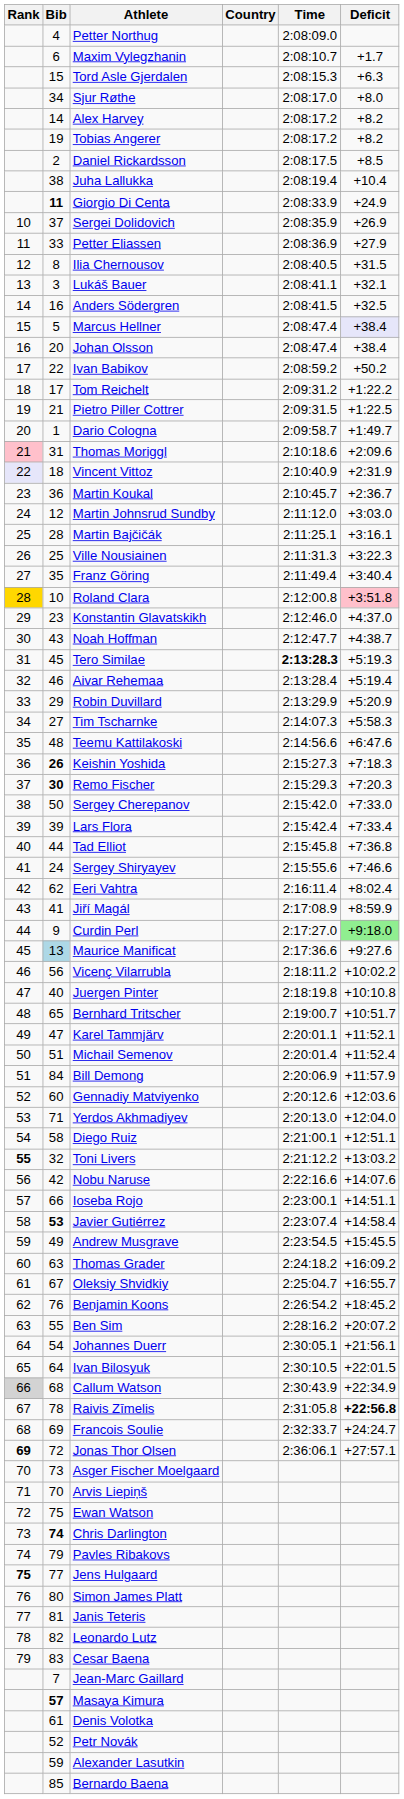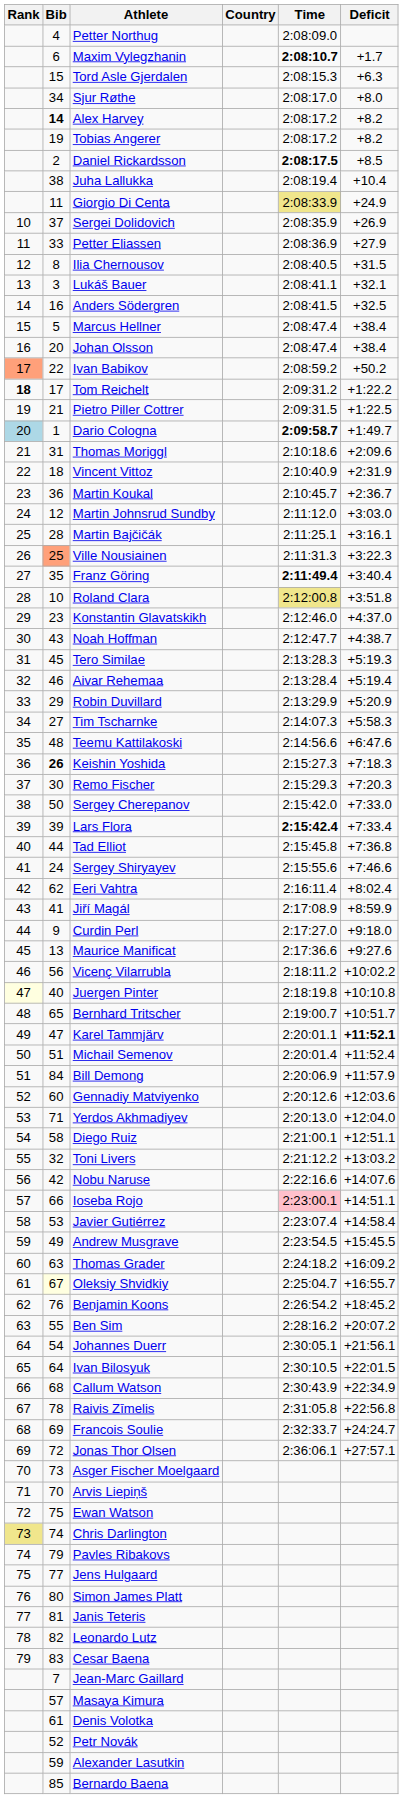(310, 56) normal -> (310, 56) bold
(56, 118) normal -> (56, 118) bold
(310, 160) normal -> (310, 160) bold
(56, 202) bold -> (56, 202) normal
(310, 202) no background -> (310, 202) khaki background
(370, 327) lavender background -> (370, 327) no background
(23, 368) no background -> (23, 368) lightsalmon background
(23, 389) normal -> (23, 389) bold
(23, 431) no background -> (23, 431) lightblue background
(310, 431) normal -> (310, 431) bold
(23, 451) pink background -> (23, 451) no background
(23, 472) lavender background -> (23, 472) no background
(56, 555) no background -> (56, 555) lightsalmon background
(310, 576) normal -> (310, 576) bold
(23, 597) gold background -> (23, 597) no background
(310, 597) no background -> (310, 597) khaki background
(370, 597) pink background -> (370, 597) no background
(310, 659) bold -> (310, 659) normal
(56, 784) bold -> (56, 784) normal
(310, 826) normal -> (310, 826) bold
(370, 930) lightgreen background -> (370, 930) no background
(56, 951) lightblue background -> (56, 951) no background
(23, 992) no background -> (23, 992) lightyellow background
(370, 1034) normal -> (370, 1034) bold
(23, 1159) bold -> (23, 1159) normal
(310, 1200) no background -> (310, 1200) pink background
(56, 1221) bold -> (56, 1221) normal
(56, 1284) no background -> (56, 1284) lightyellow background
(23, 1388) lightgrey background -> (23, 1388) no background
(370, 1409) bold -> (370, 1409) normal
(23, 1450) bold -> (23, 1450) normal
(23, 1533) no background -> (23, 1533) khaki background
(56, 1533) bold -> (56, 1533) normal
(23, 1575) bold -> (23, 1575) normal
(56, 1700) bold -> (56, 1700) normal
